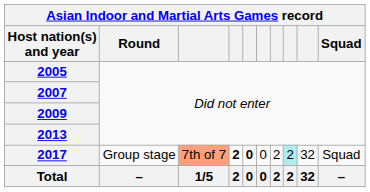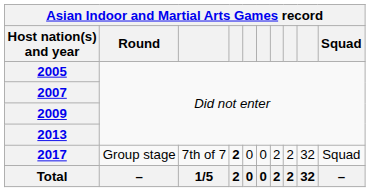(204, 156) lightsalmon background -> (204, 156) no background
(250, 156) bold -> (250, 156) normal
(290, 156) paleturquoise background -> (290, 156) no background
